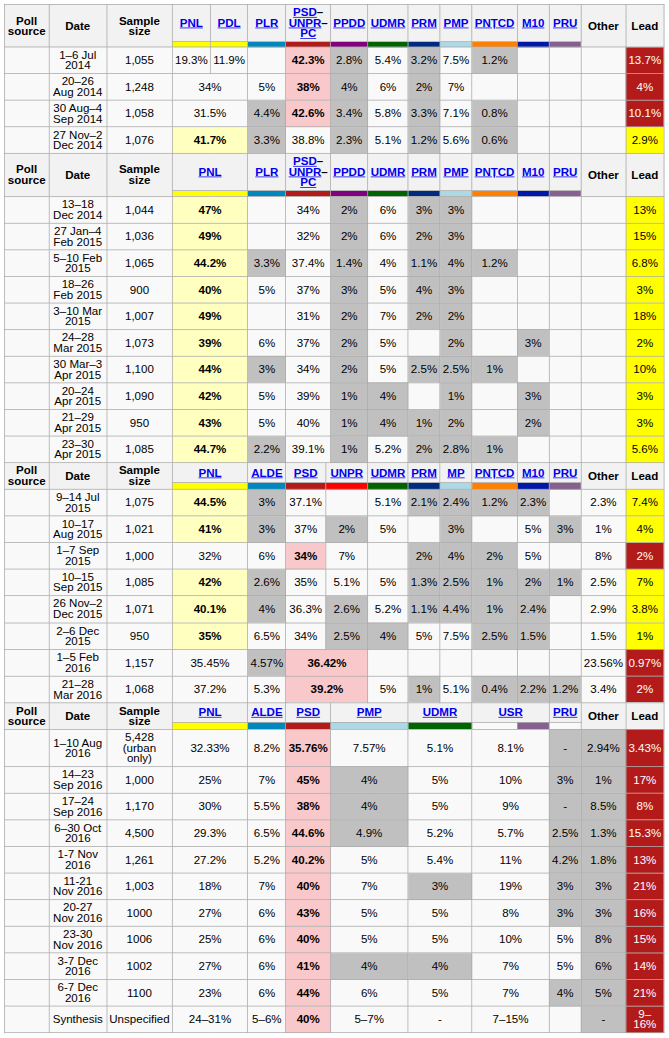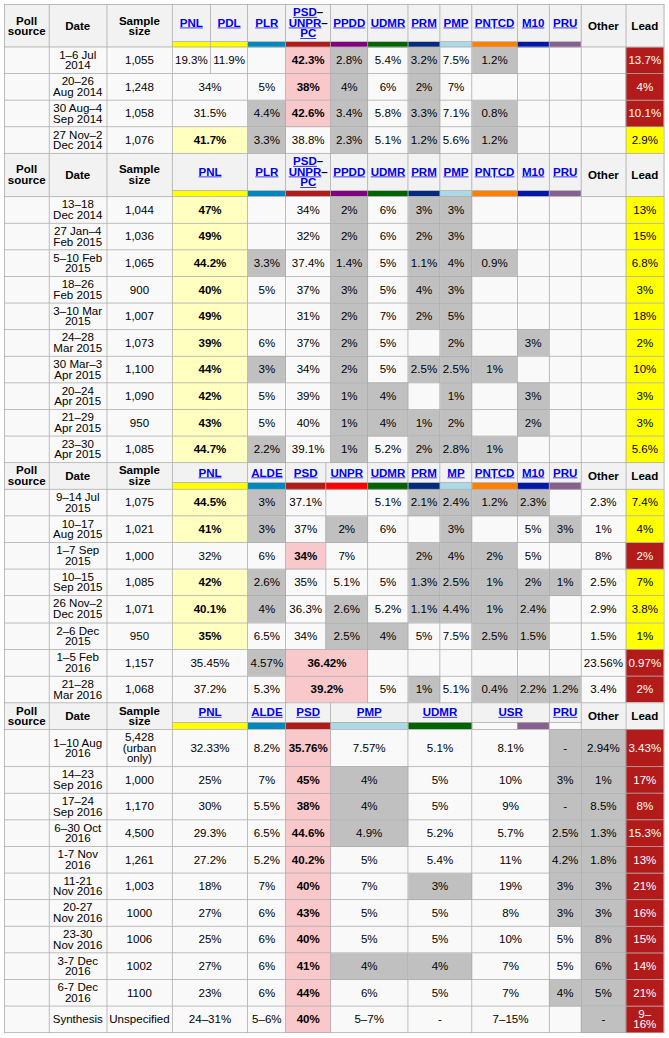(495, 140) 0.6% -> (495, 140) 1.2%
(388, 263) 4% -> (388, 263) 5%
(495, 263) 1.2% -> (495, 263) 0.9%
(456, 316) 2% -> (456, 316) 5%
(388, 529) 5% -> (388, 529) 6%
